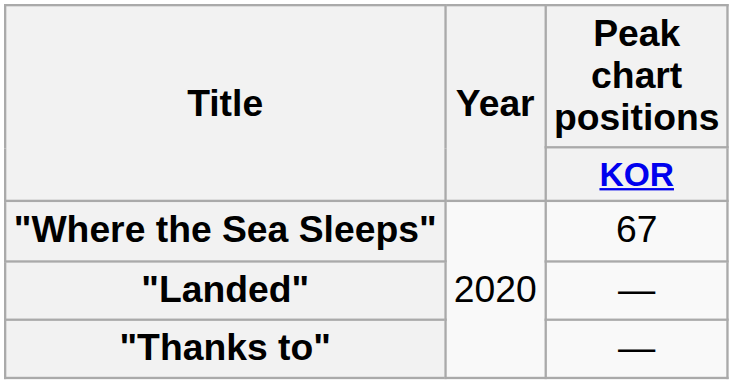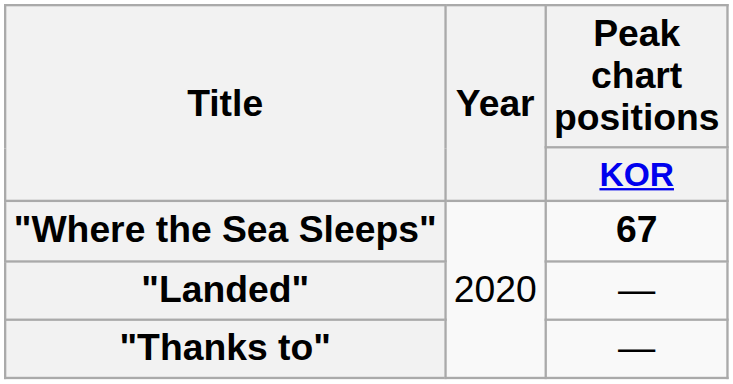(637, 230) normal -> (637, 230) bold
